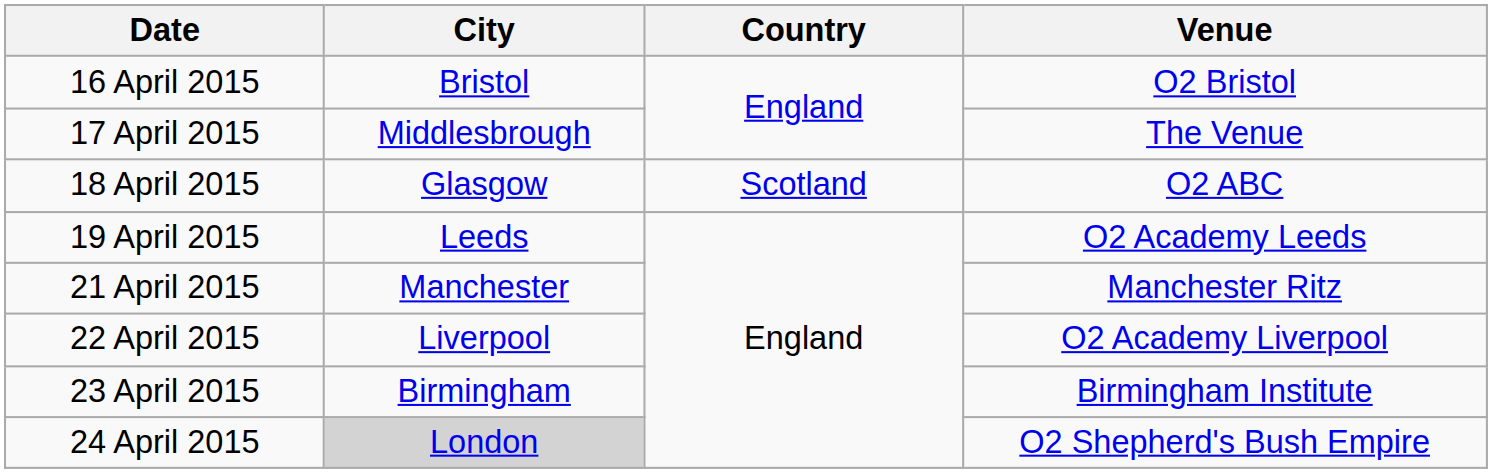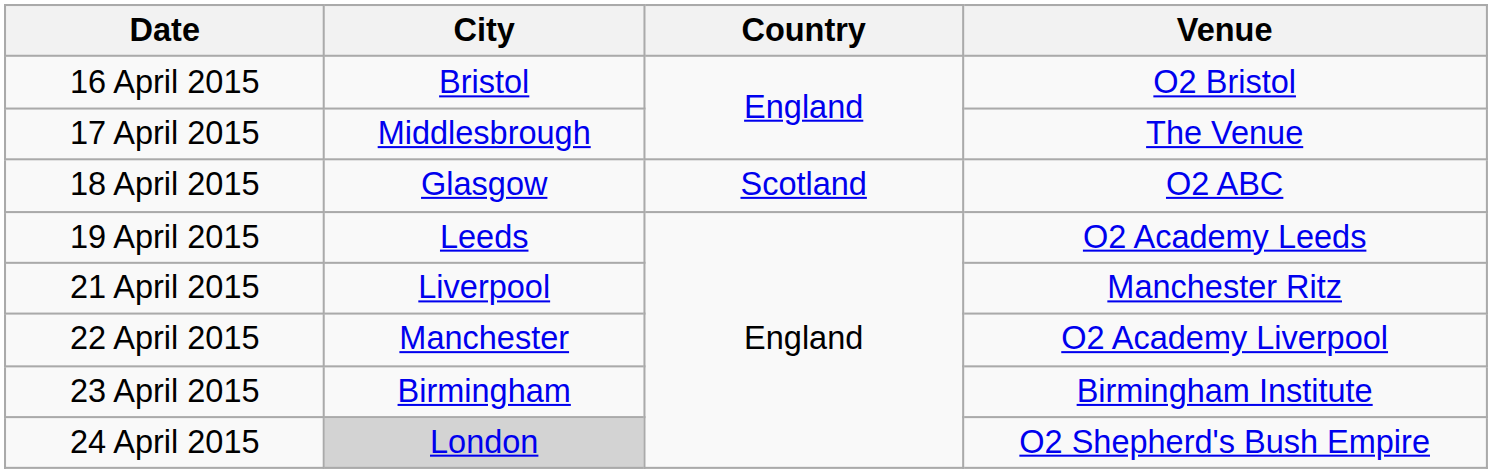(484, 287) Manchester -> (484, 287) Liverpool
(484, 339) Liverpool -> (484, 339) Manchester
